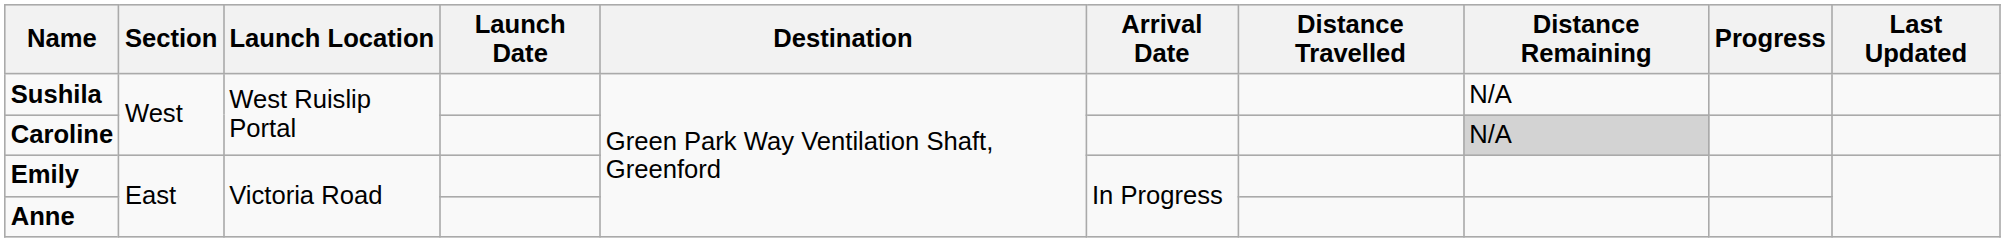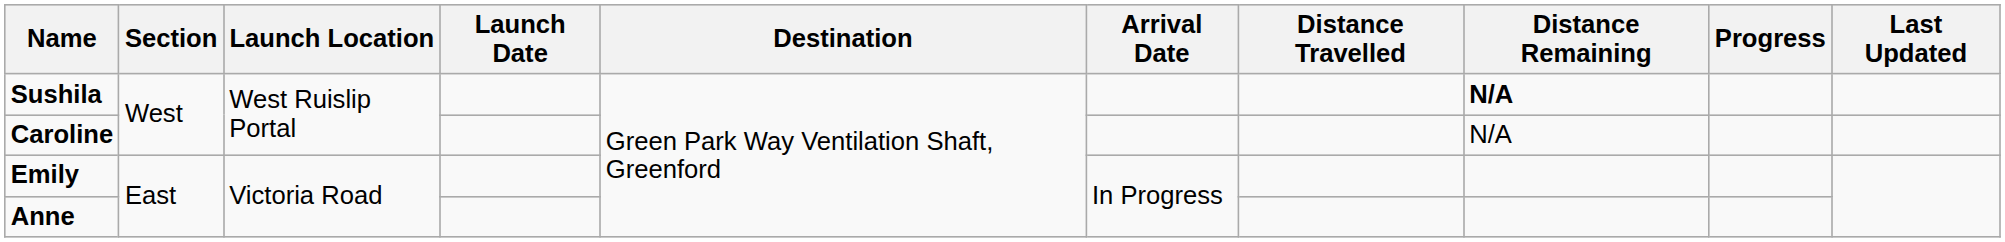(1491, 94) normal -> (1491, 94) bold
(1491, 134) lightgrey background -> (1491, 134) no background
